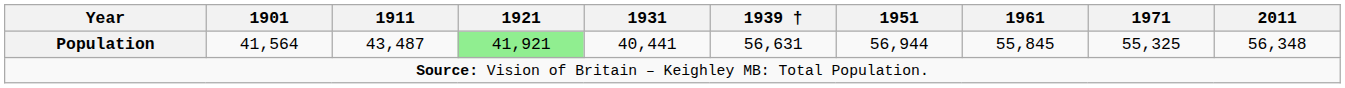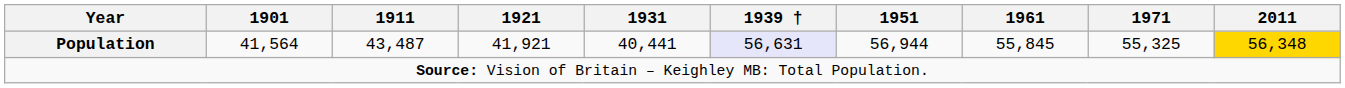(521, 45) lightgreen background -> (521, 45) no background
(773, 45) no background -> (773, 45) lavender background
(1277, 45) no background -> (1277, 45) gold background
